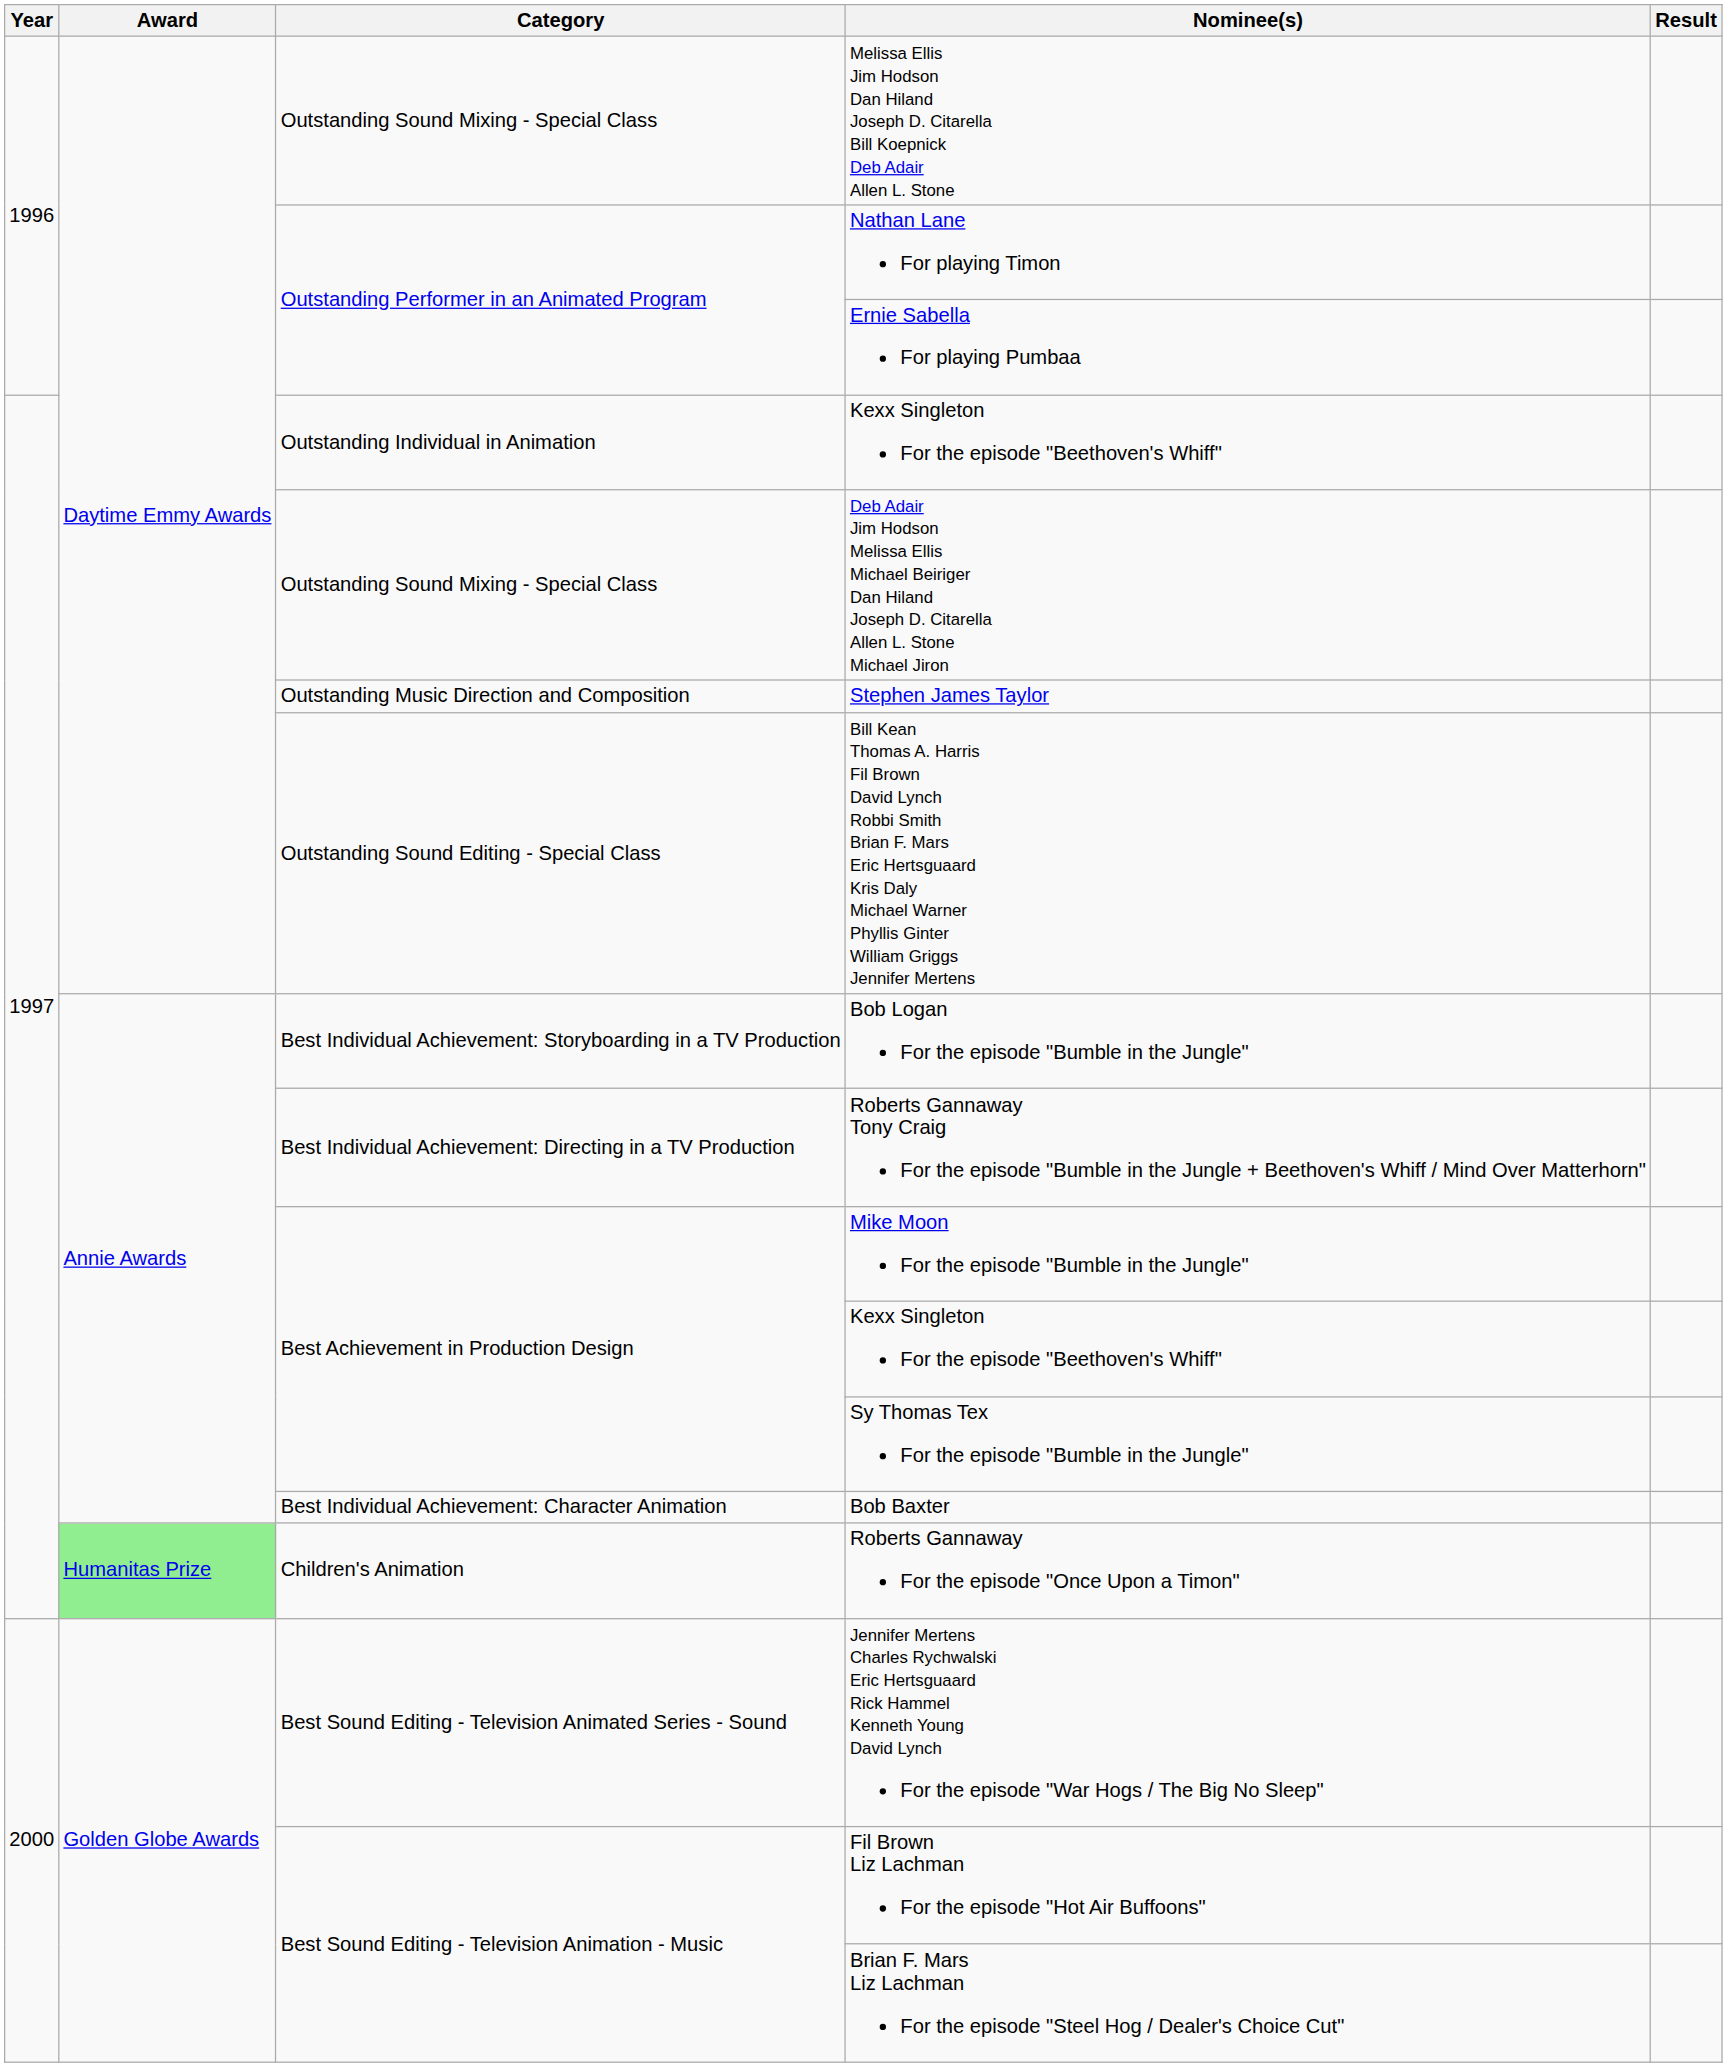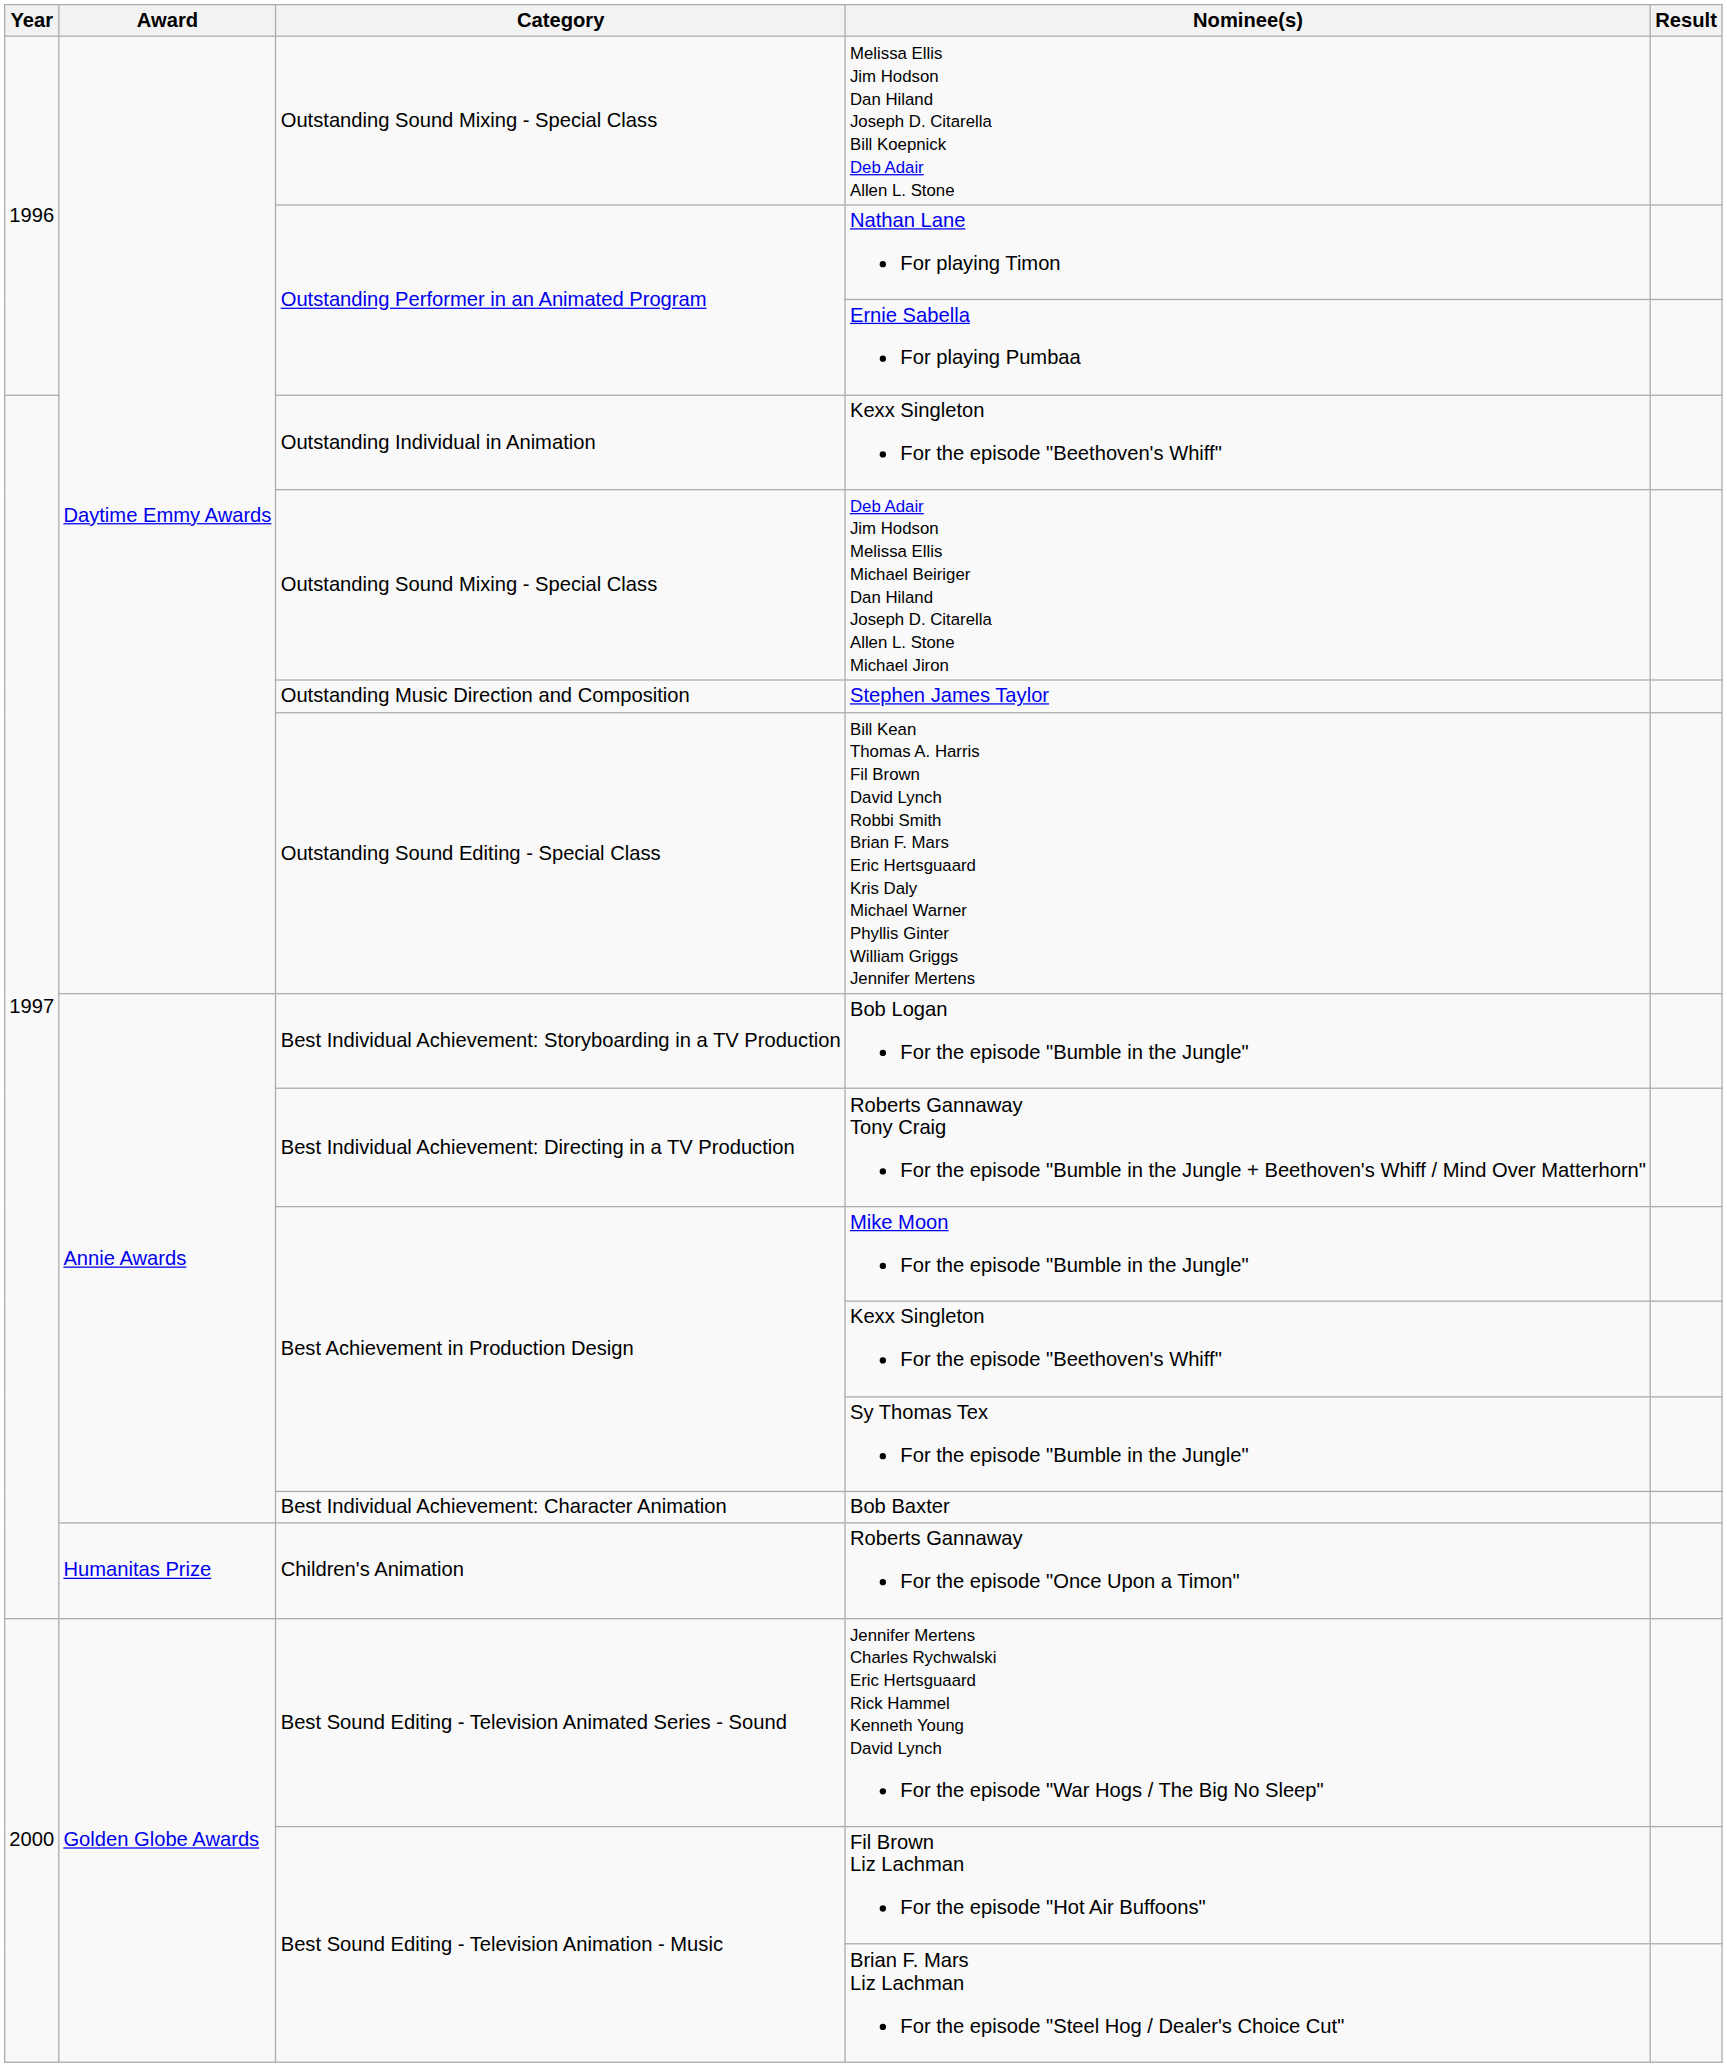(137, 1570) lightgreen background -> (137, 1570) no background
